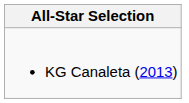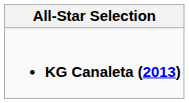(93, 71) normal -> (94, 71) bold
